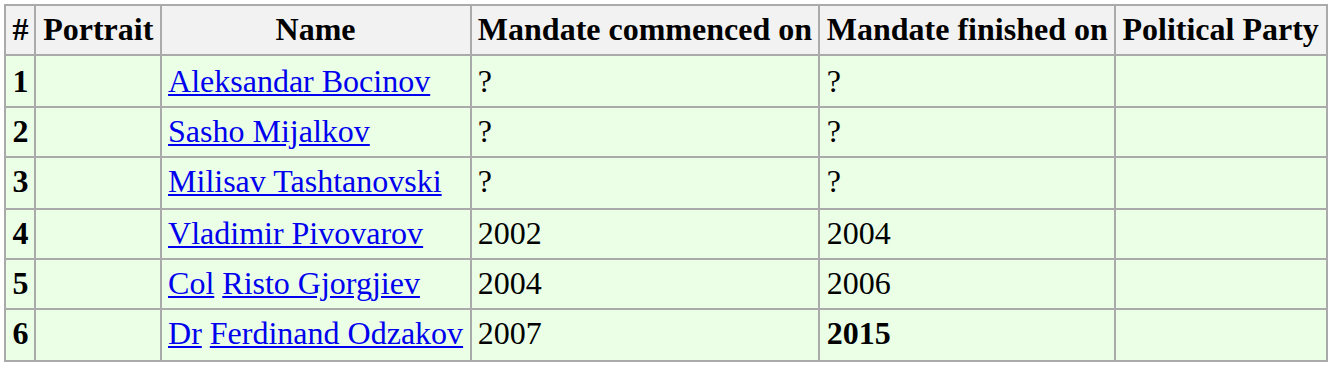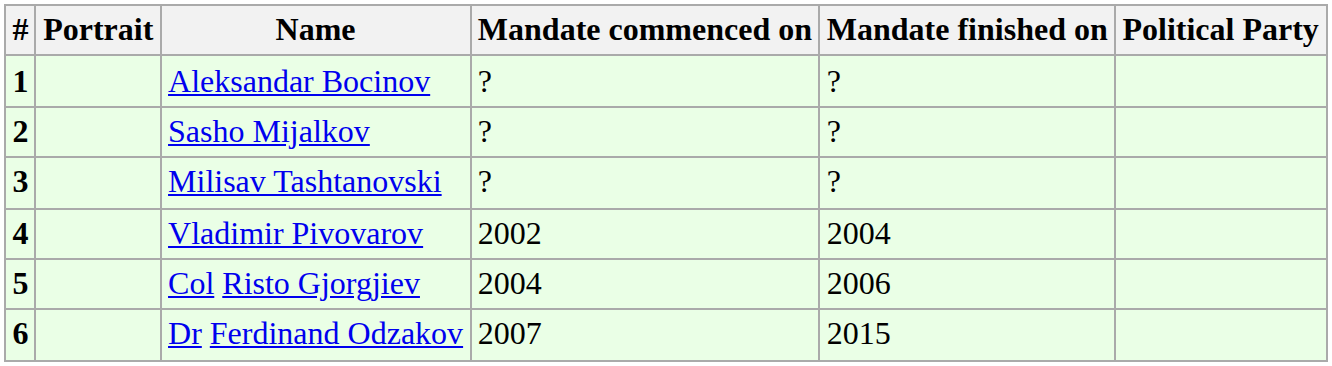(859, 334) bold -> (859, 334) normal
